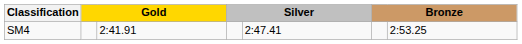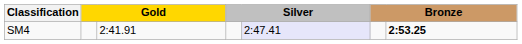(263, 30) no background -> (262, 30) lavender background
(408, 30) normal -> (407, 30) bold
